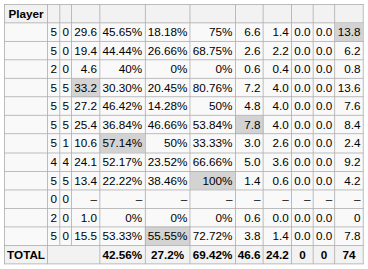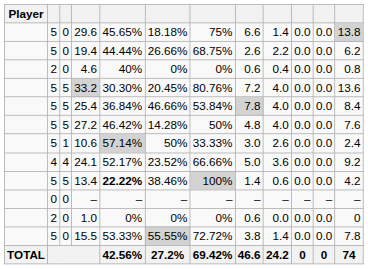rows swapped: (86, 106) <-> (86, 125)
(122, 181) normal -> (122, 181) bold
